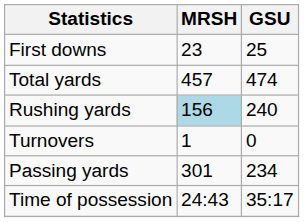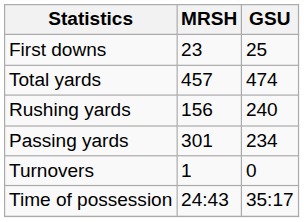(197, 110) lightblue background -> (197, 110) no background
rows swapped: (69, 170) <-> (51, 140)
